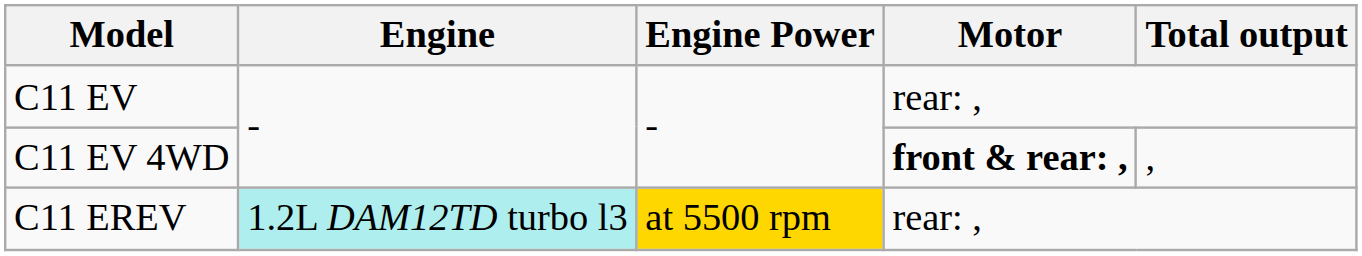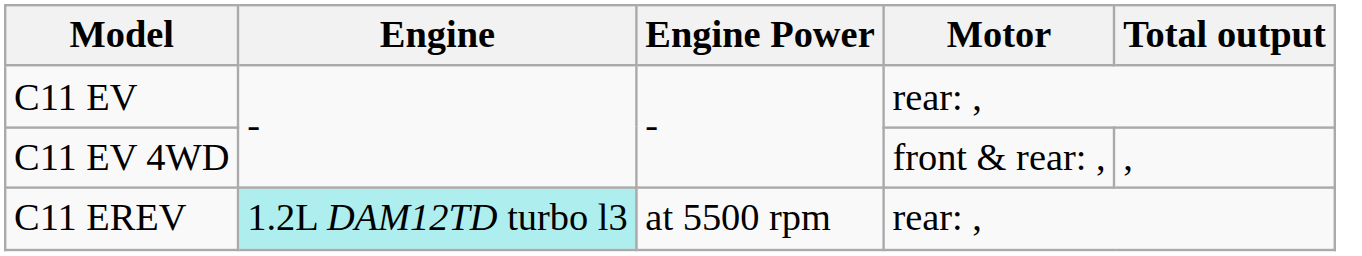(1010, 156) bold -> (999, 156) normal
(738, 217) gold background -> (738, 217) no background
